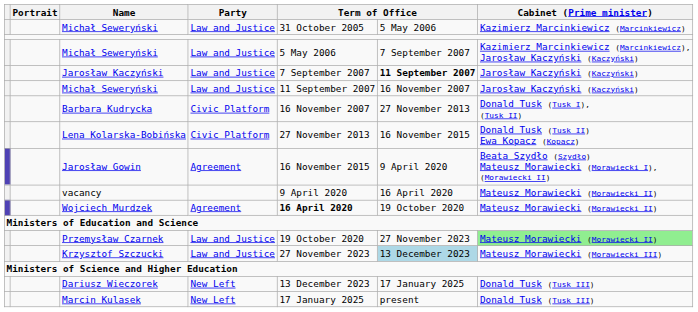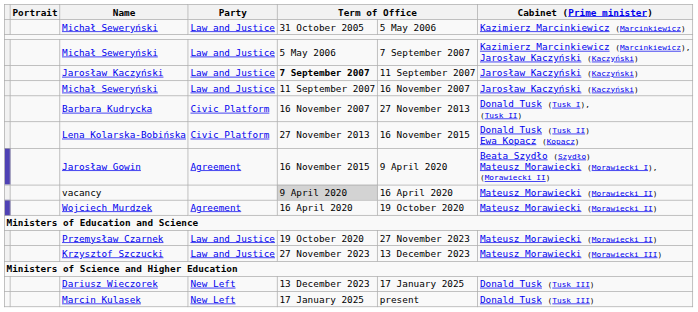(325, 73) normal -> (325, 73) bold
(428, 73) bold -> (428, 73) normal
(313, 192) no background -> (313, 192) lightgrey background
(316, 208) bold -> (316, 208) normal
(569, 238) lightgreen background -> (569, 238) no background
(425, 254) lightblue background -> (425, 254) no background
